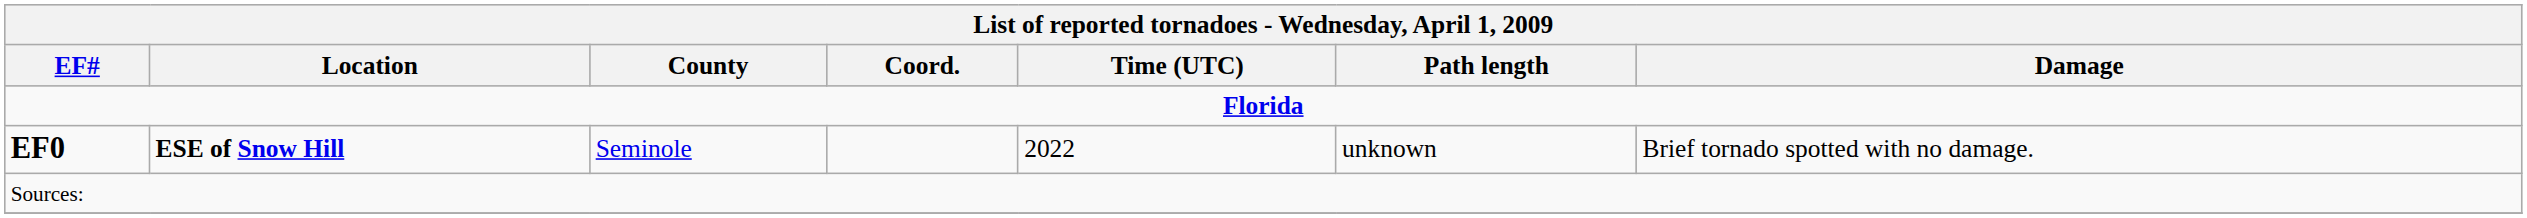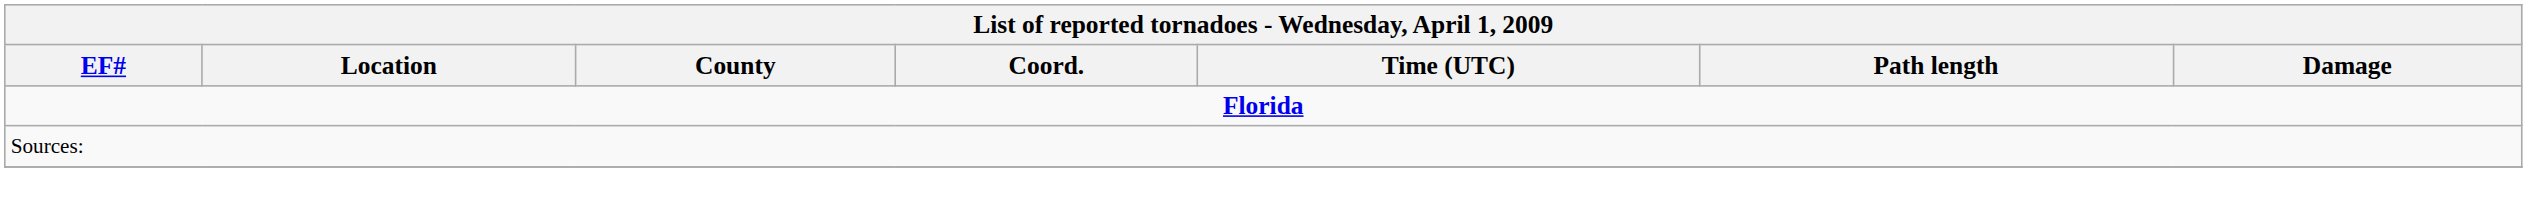- row: (38, 148)
